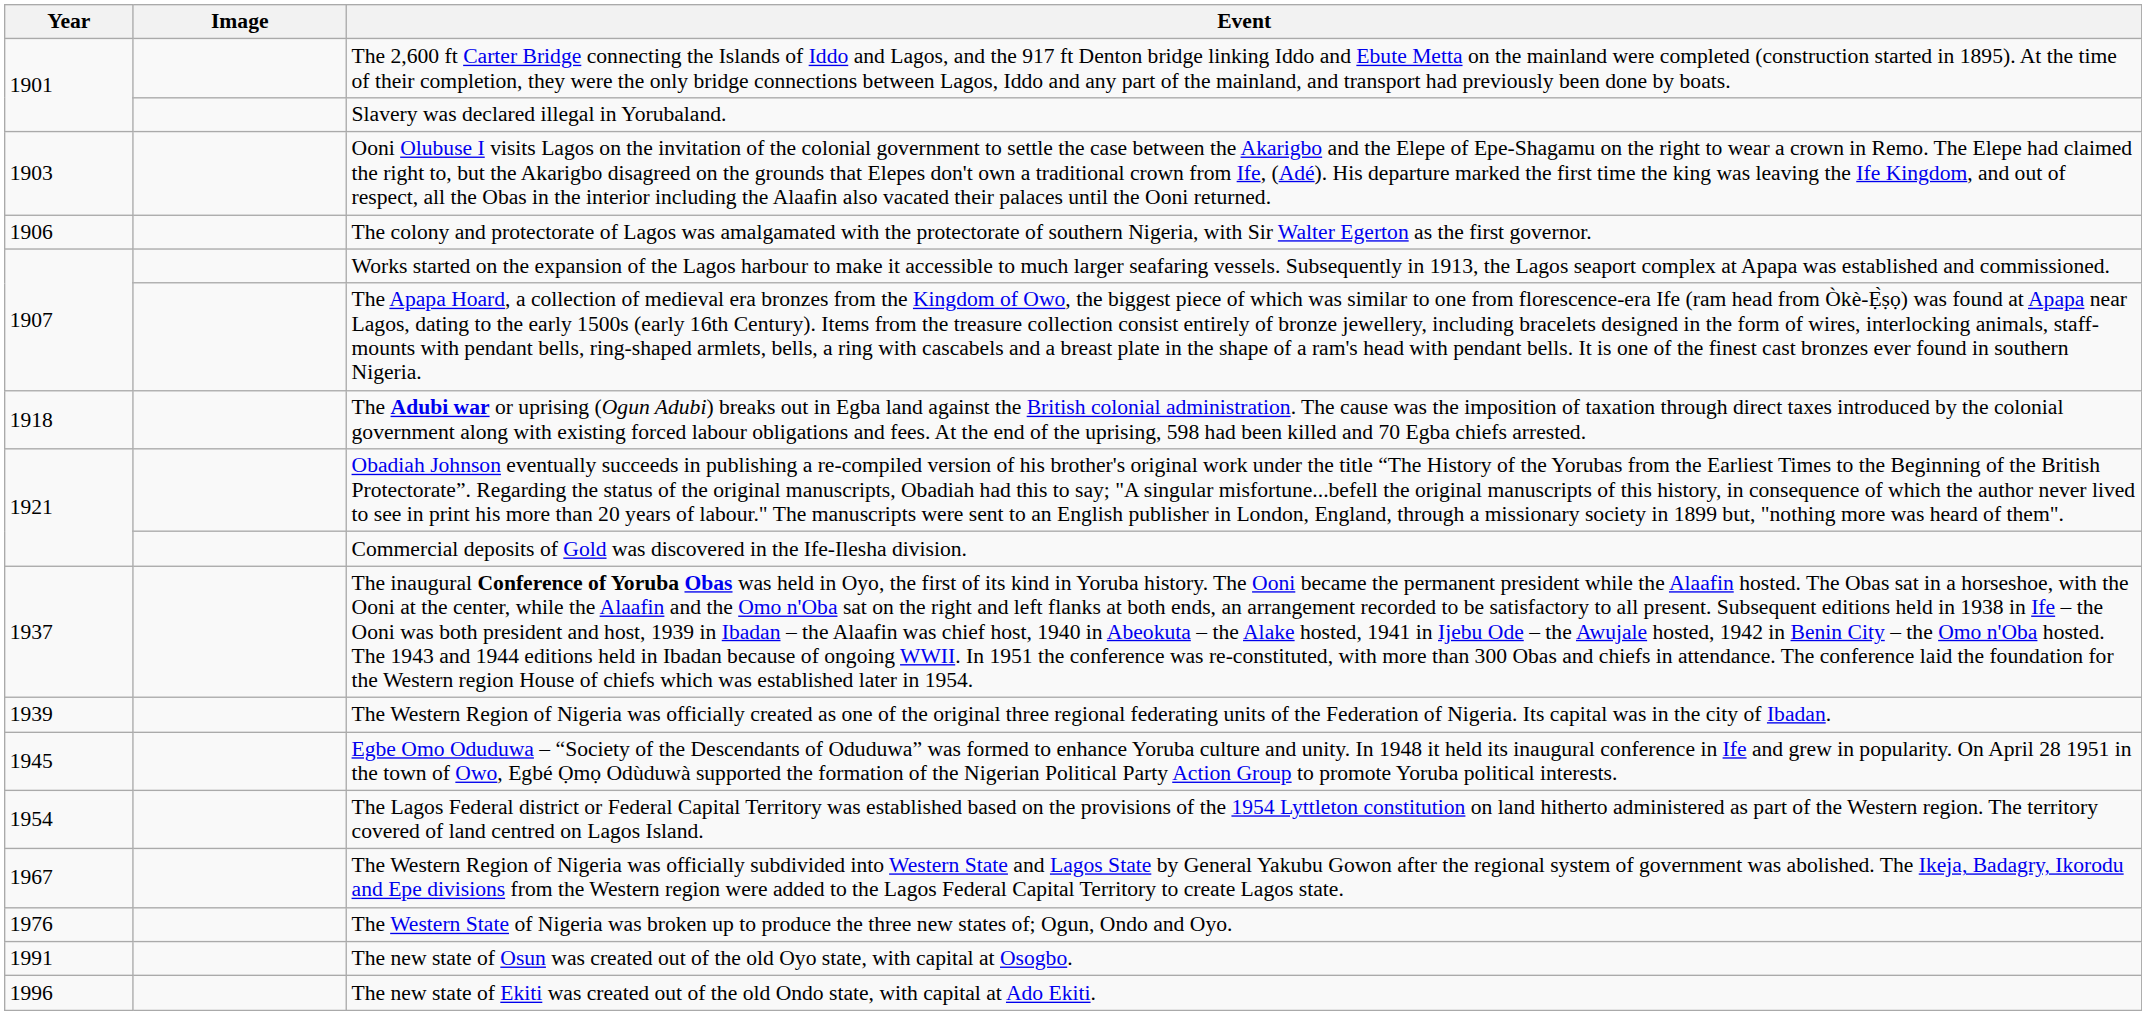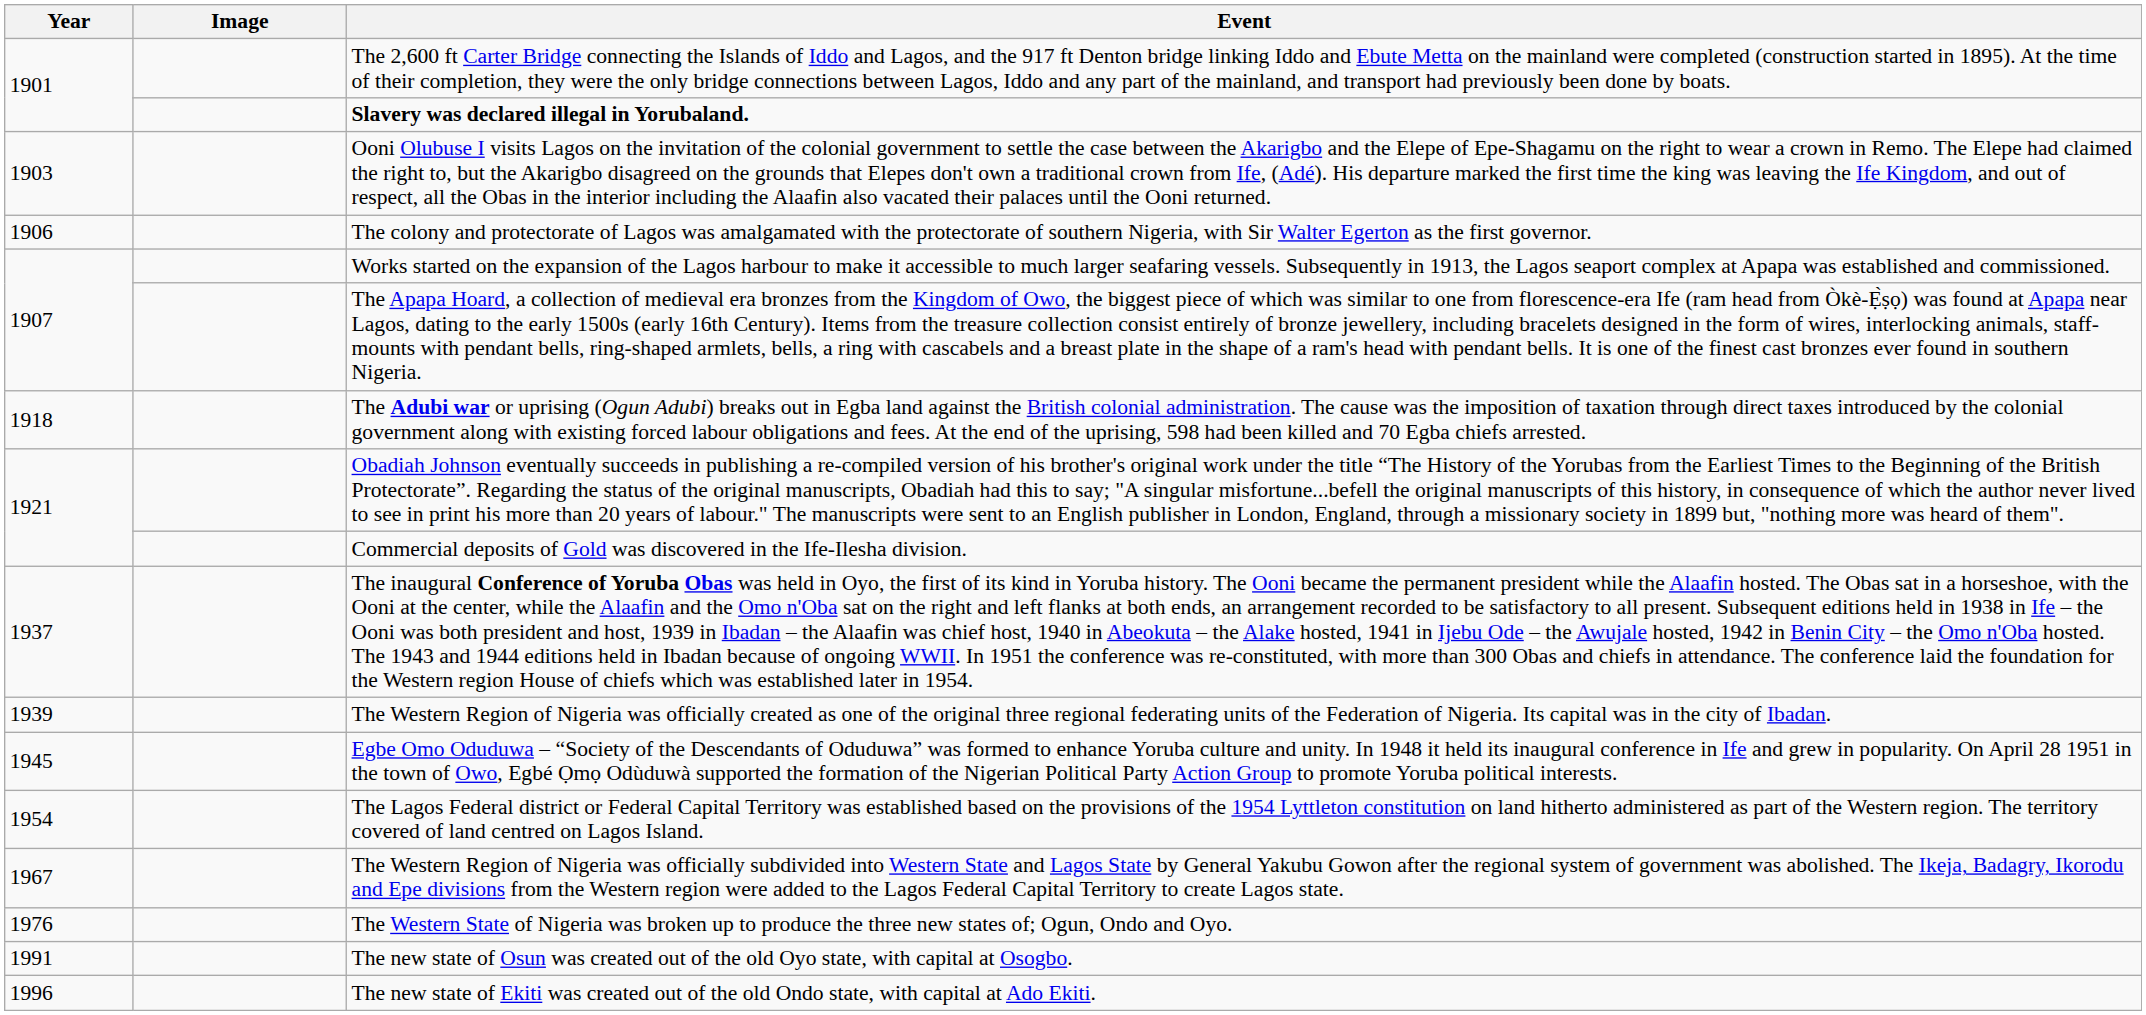(539, 114) normal -> (550, 114) bold
